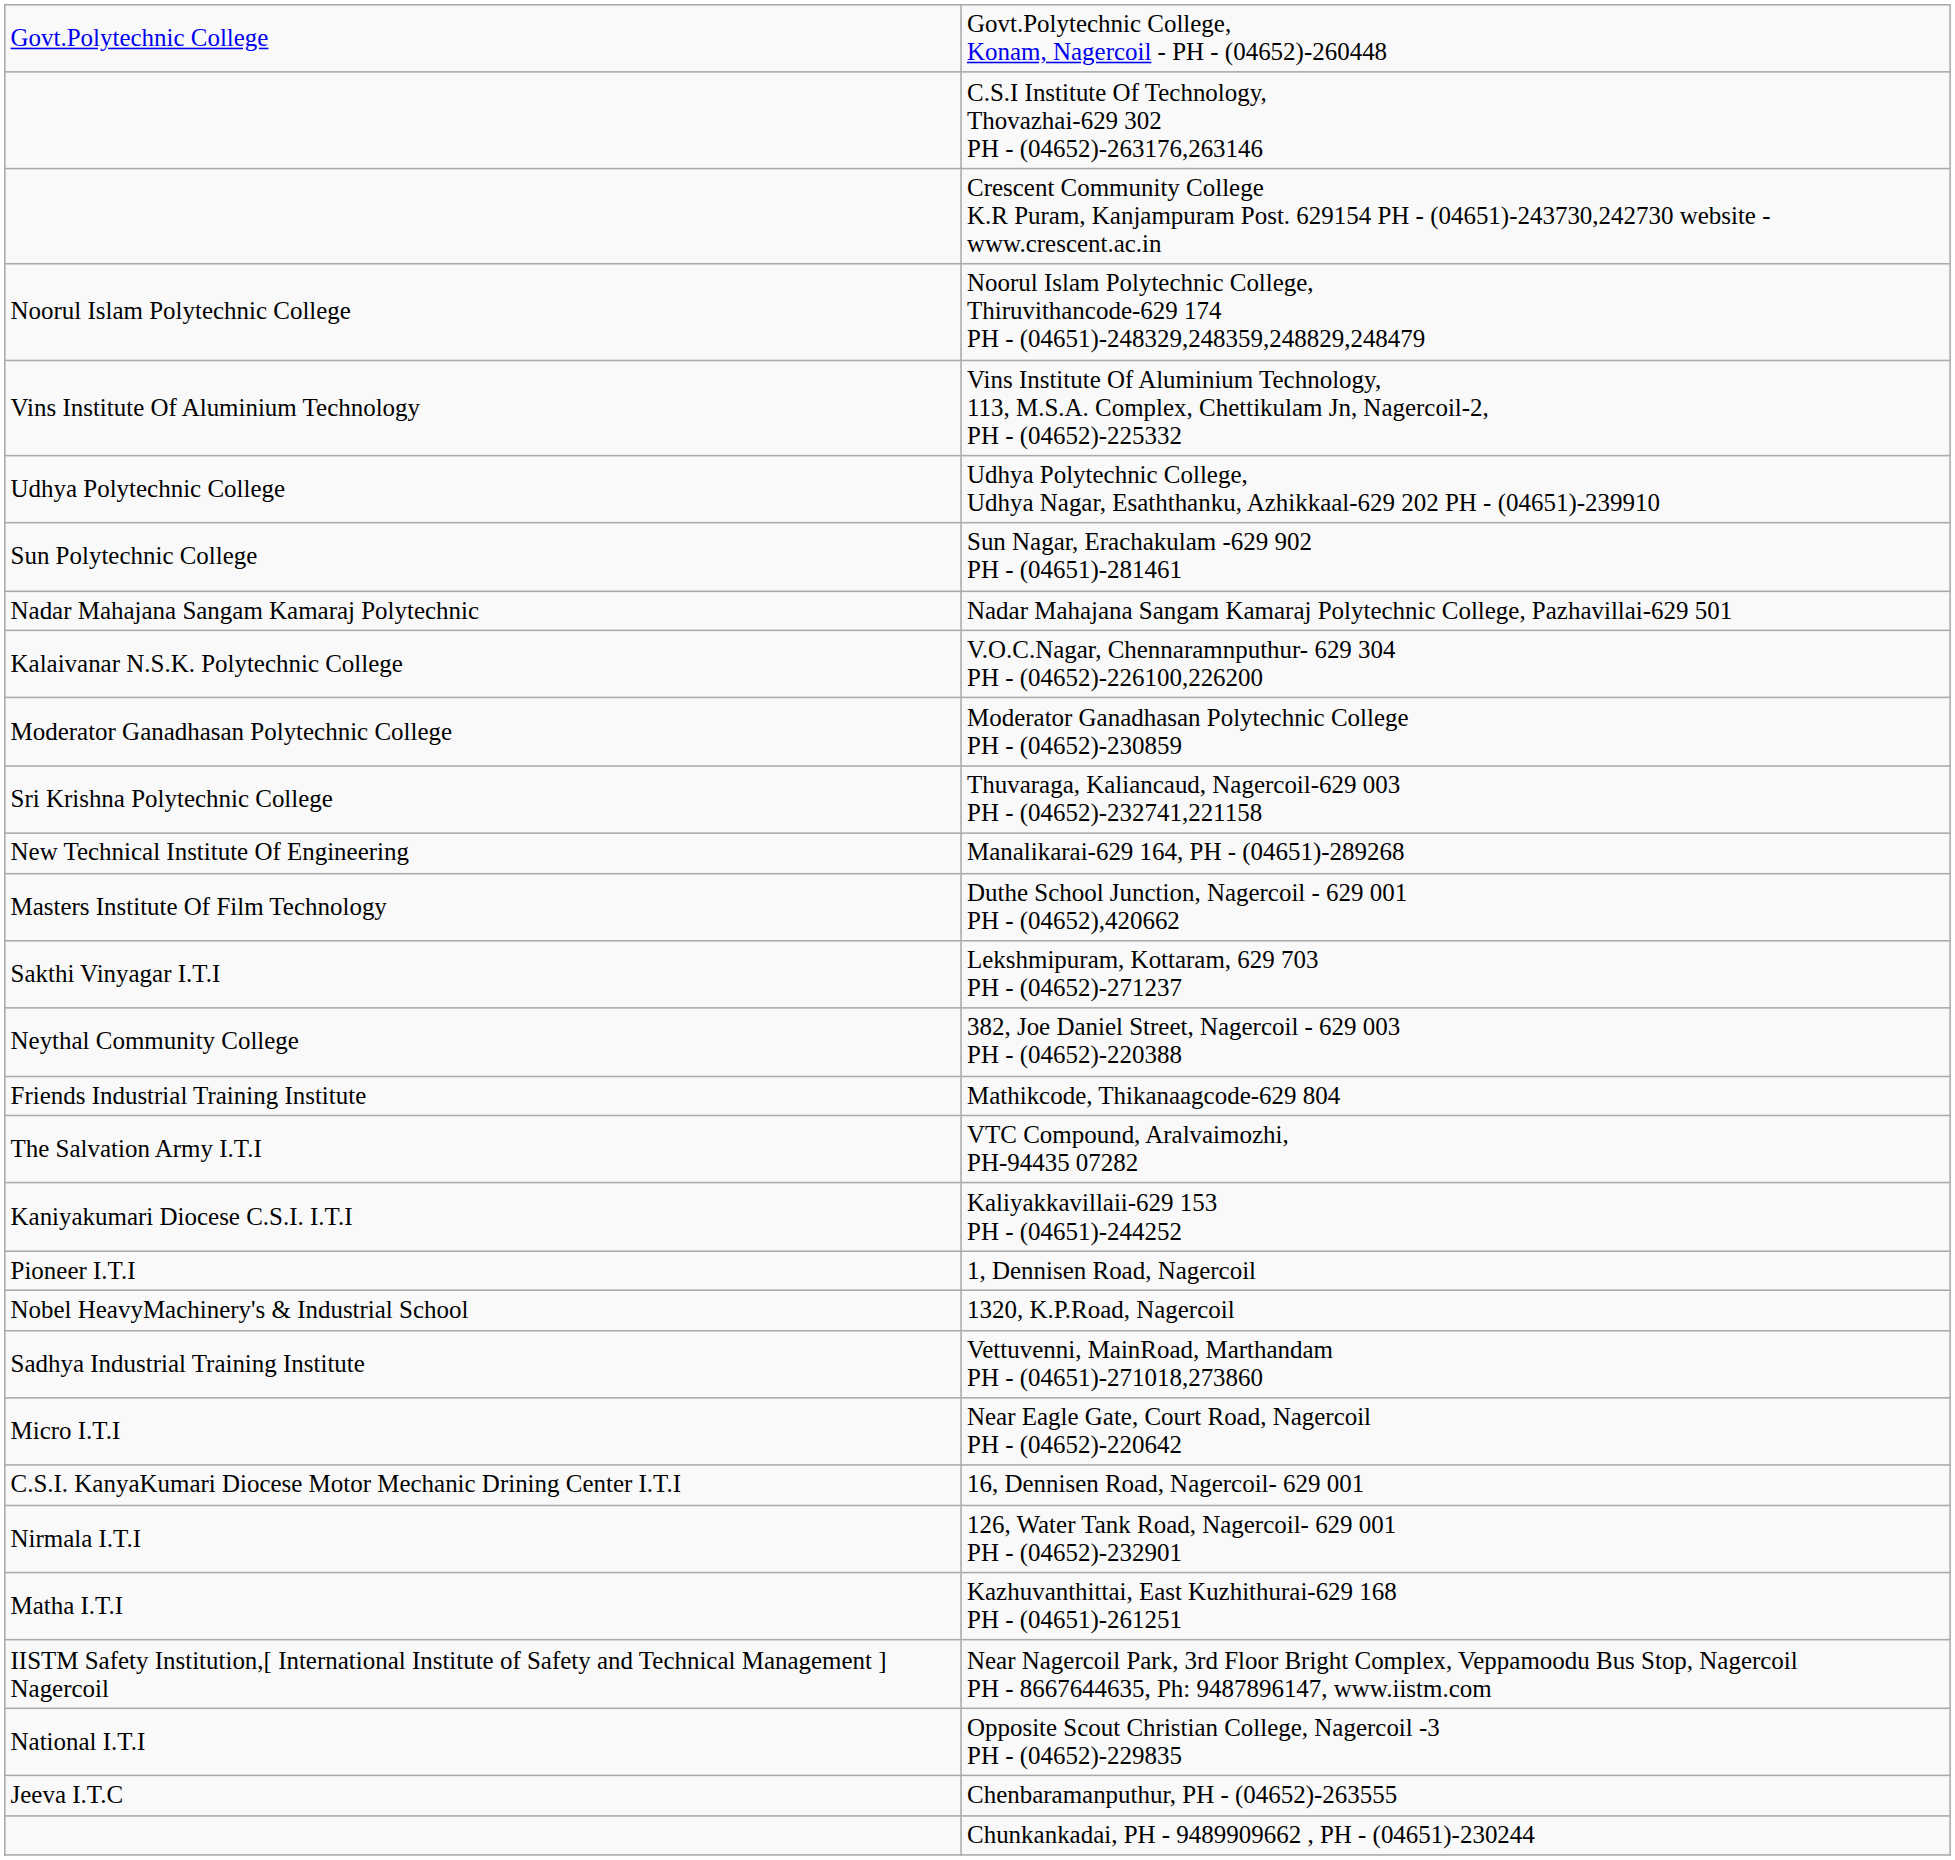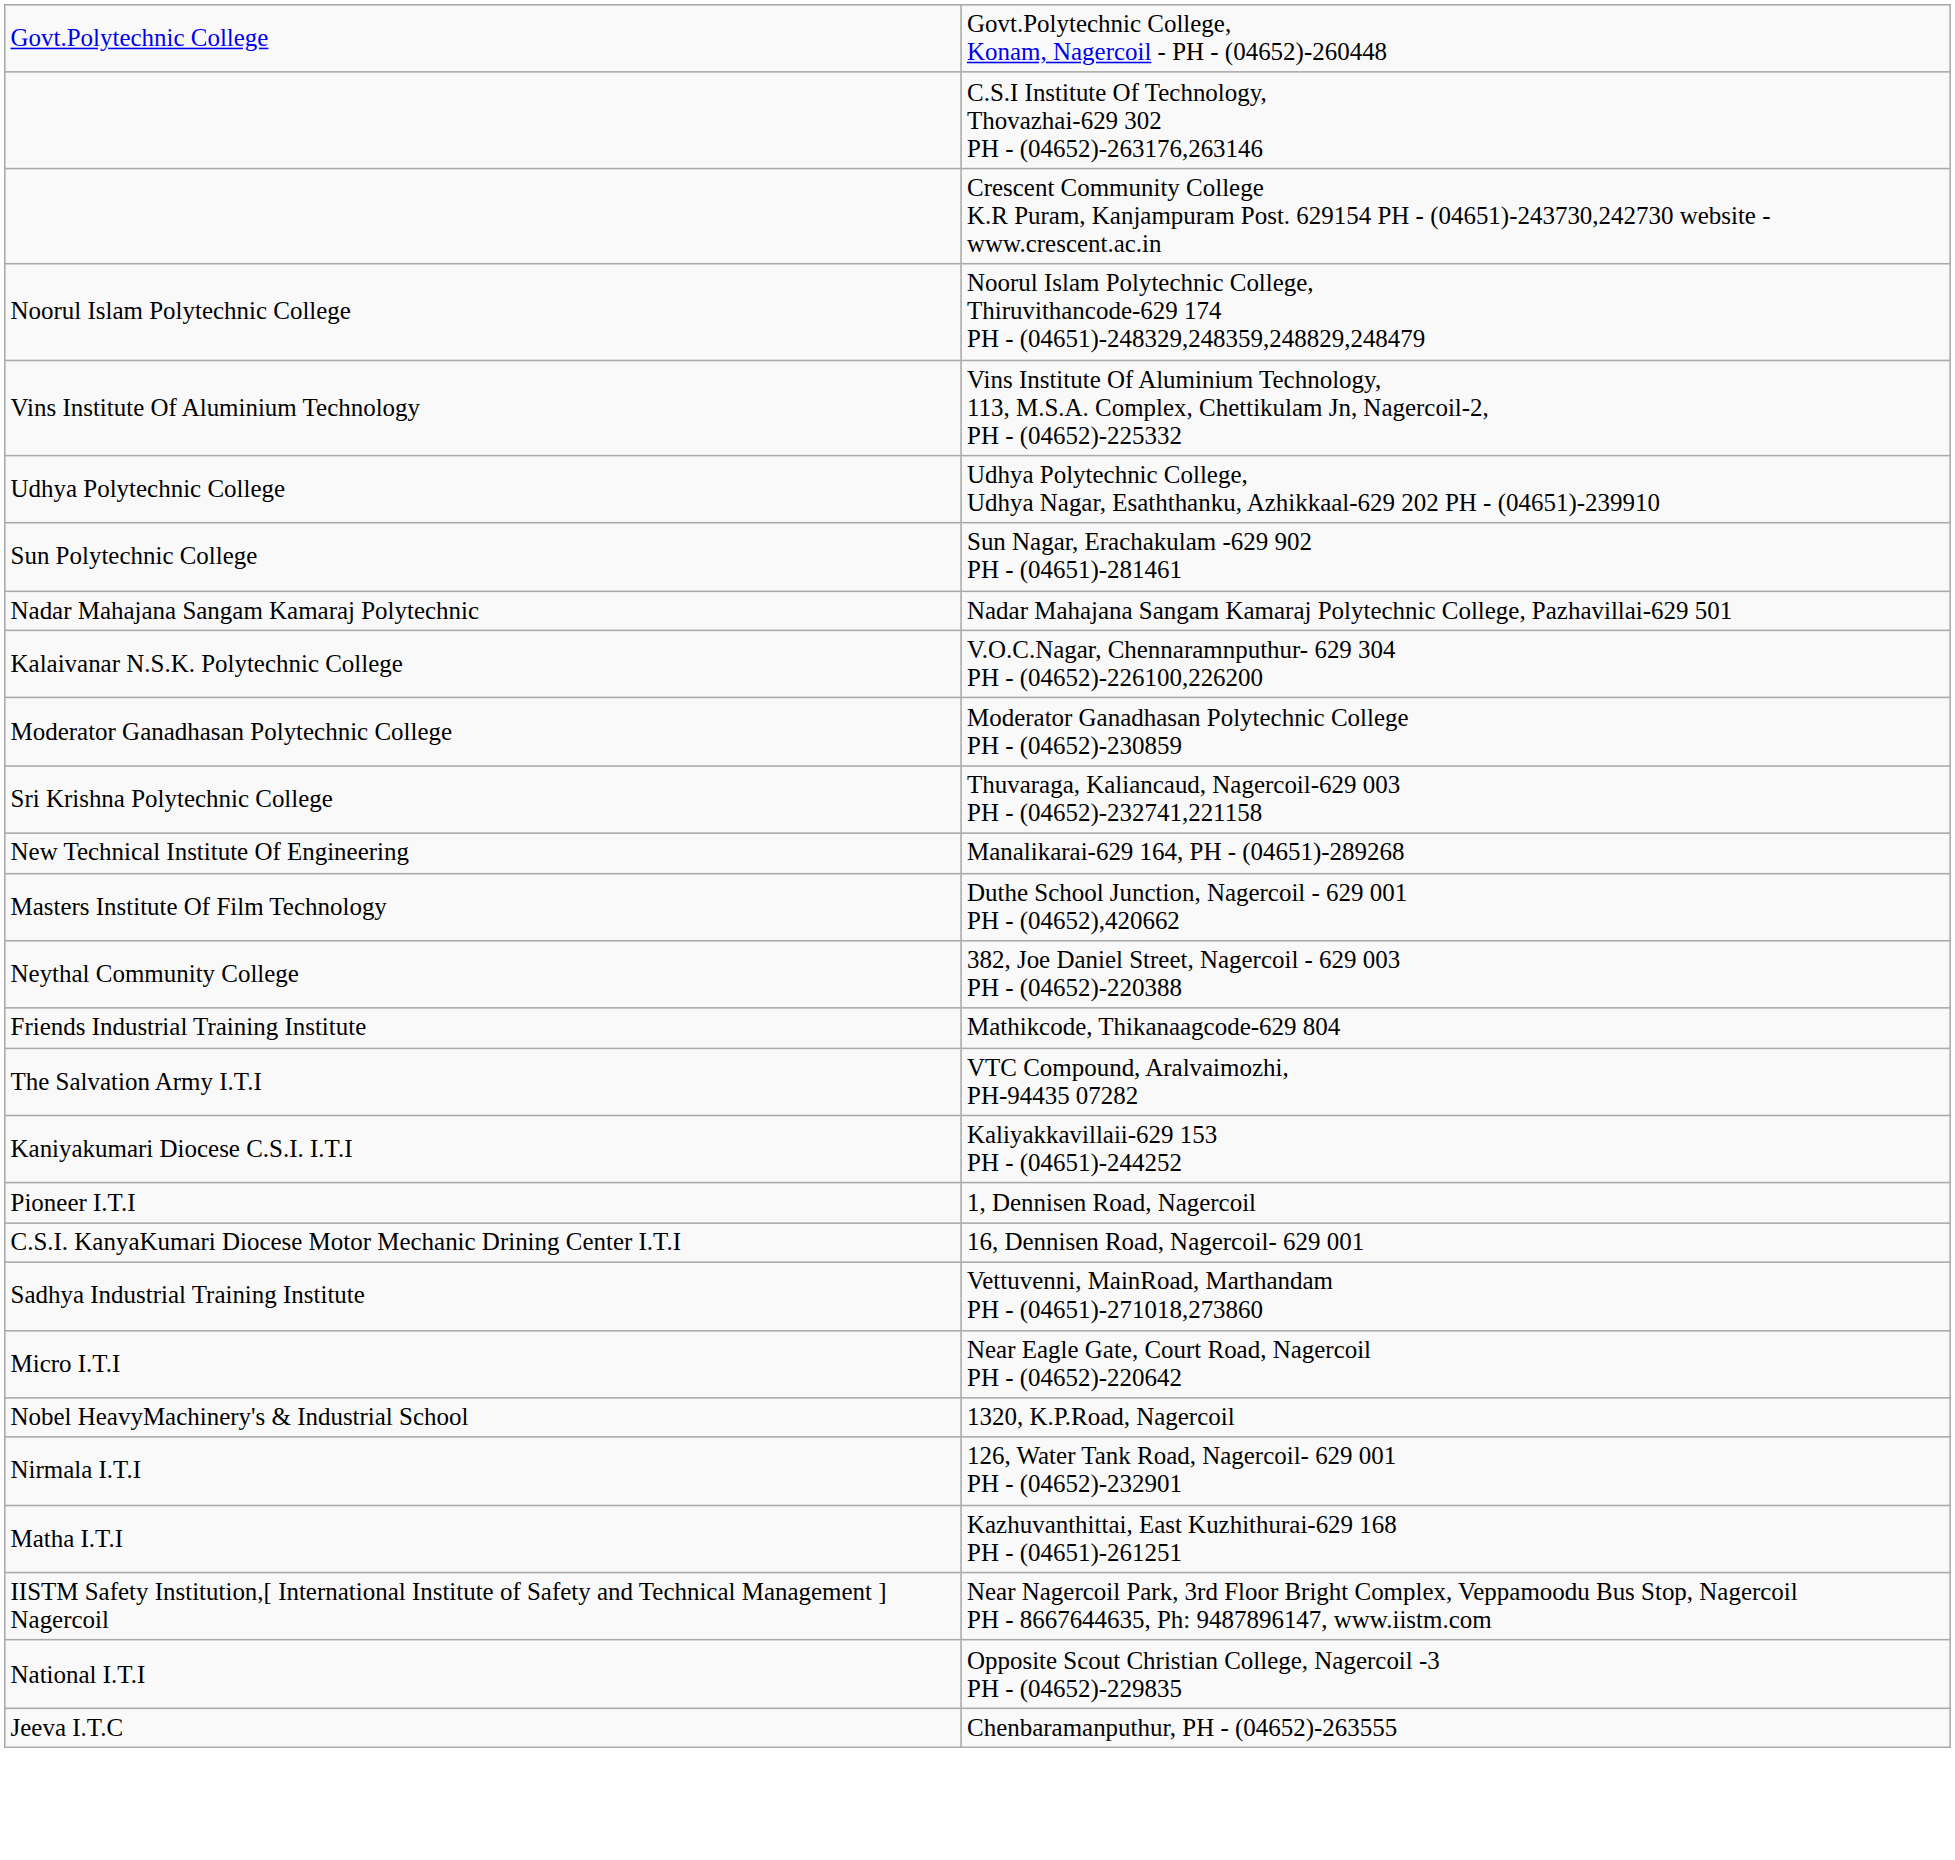- row: (1143, 974)
rows swapped: (1101, 1309) <-> (1166, 1484)
- row: (1251, 1834)
